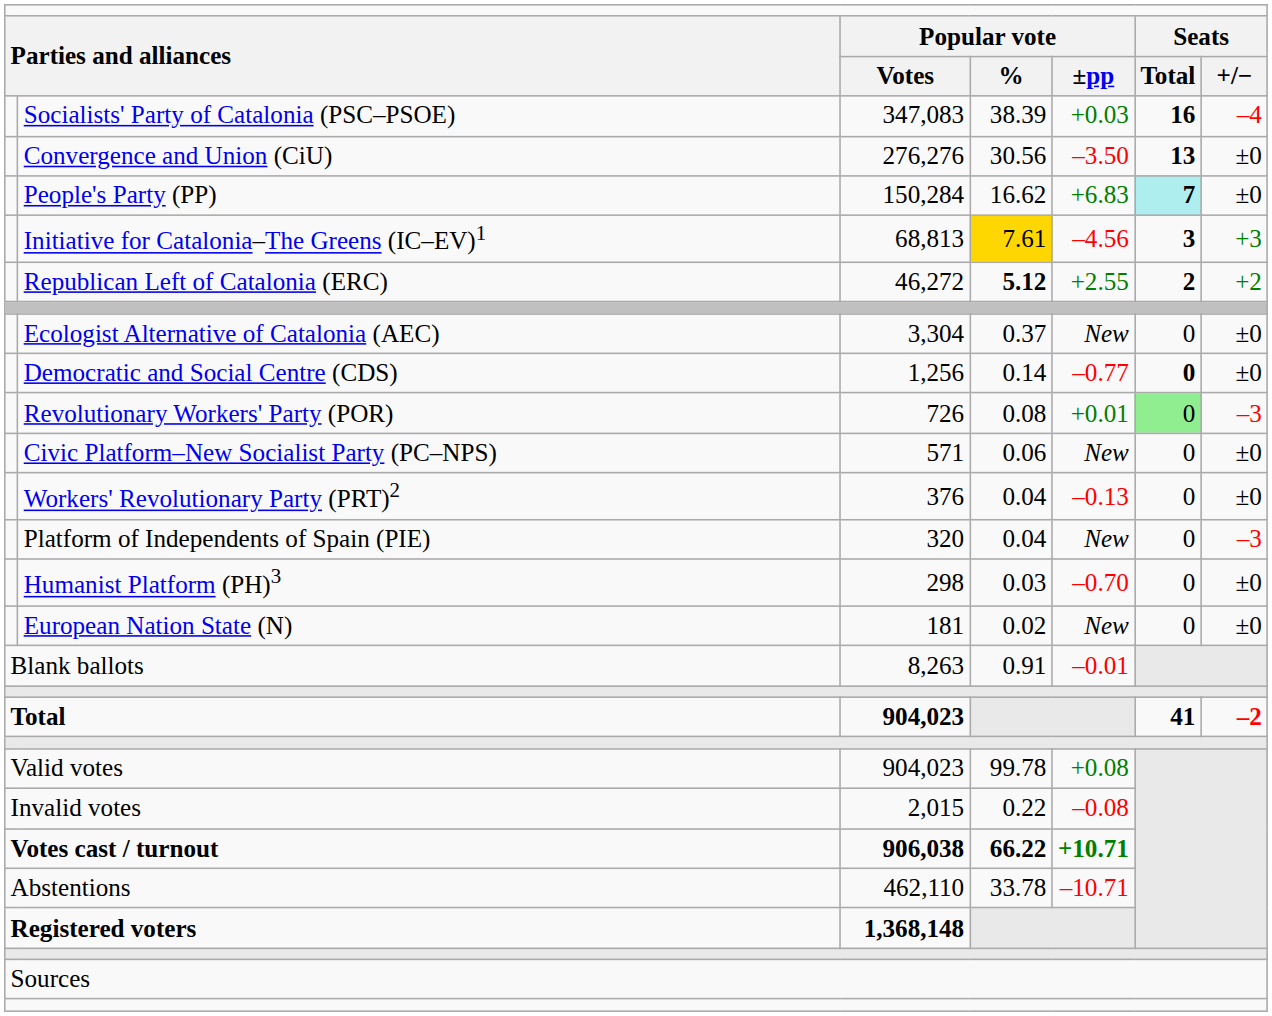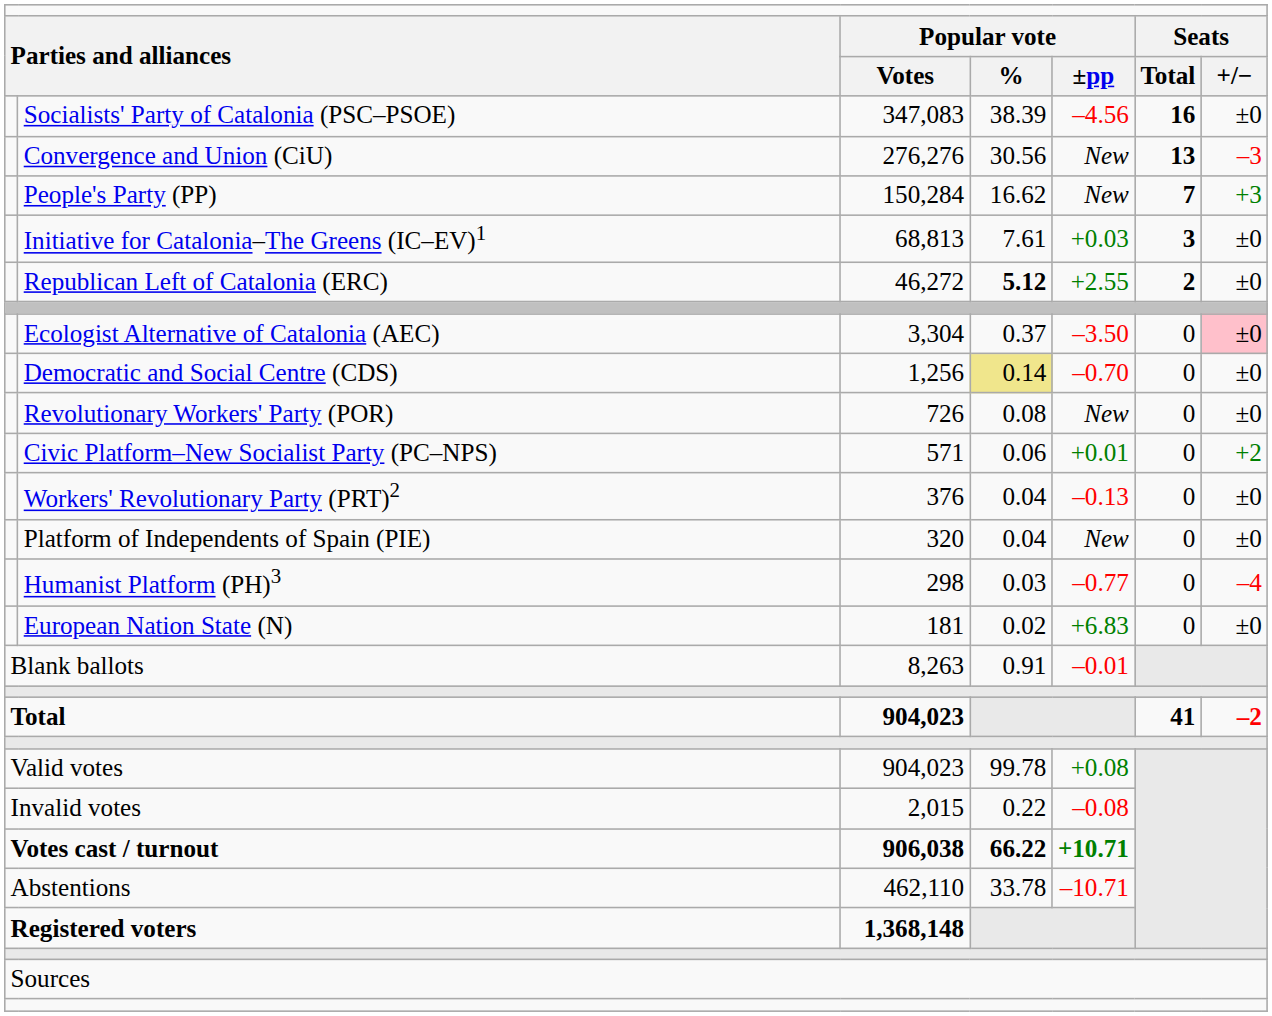(1100, 115) +0.03 -> (1101, 115) –4.56
(1249, 115) –4 -> (1249, 115) ±0
(1101, 155) –3.50 -> (1106, 155) New
(1249, 155) ±0 -> (1249, 155) –3
(1100, 195) +6.83 -> (1106, 195) New
(1189, 195) paleturquoise background -> (1189, 195) no background
(1249, 195) ±0 -> (1248, 195) +3
(1024, 238) gold background -> (1024, 238) no background
(1101, 238) –4.56 -> (1100, 238) +0.03
(1248, 238) +3 -> (1249, 238) ±0
(1248, 281) +2 -> (1249, 281) ±0
(1106, 333) New -> (1101, 333) –3.50
(1249, 333) no background -> (1249, 333) pink background
(1024, 373) no background -> (1024, 373) khaki background
(1101, 373) –0.77 -> (1101, 373) –0.70
(1189, 373) bold -> (1189, 373) normal
(1100, 412) +0.01 -> (1106, 412) New
(1189, 412) lightgreen background -> (1189, 412) no background
(1249, 412) –3 -> (1249, 412) ±0
(1106, 452) New -> (1100, 452) +0.01
(1249, 452) ±0 -> (1248, 452) +2
(1249, 539) –3 -> (1249, 539) ±0
(1101, 582) –0.70 -> (1101, 582) –0.77
(1249, 582) ±0 -> (1249, 582) –4
(1106, 625) New -> (1100, 625) +6.83
